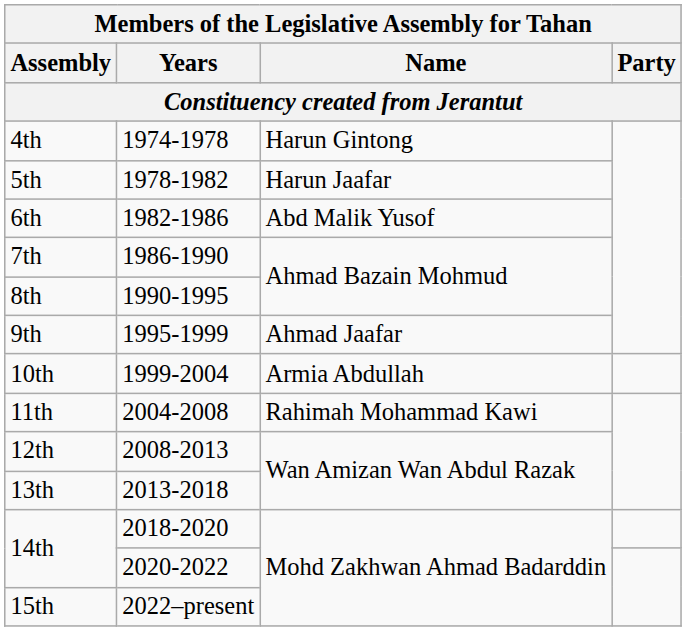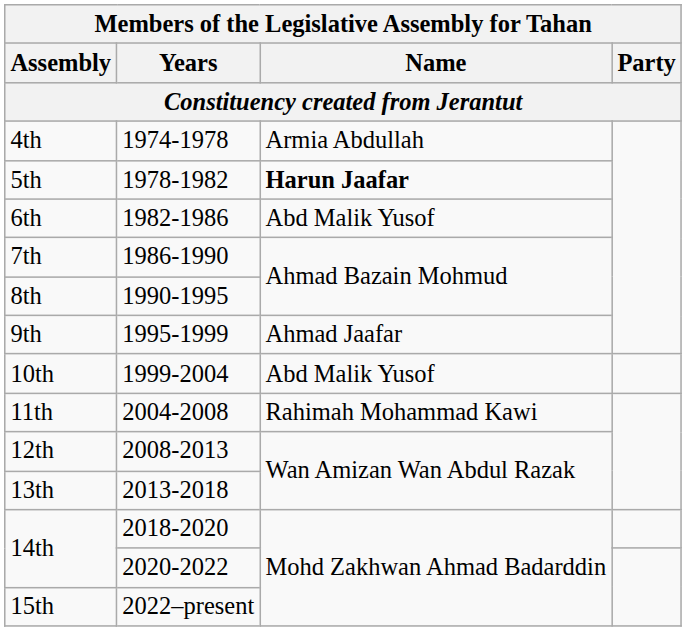(339, 140) Harun Gintong -> (345, 140) Armia Abdullah
(328, 179) normal -> (337, 179) bold
(345, 373) Armia Abdullah -> (350, 373) Abd Malik Yusof
